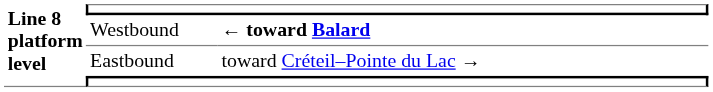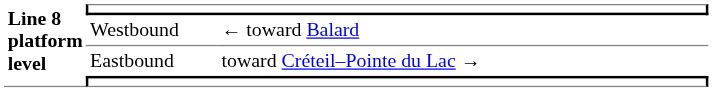(296, 29) bold -> (290, 29) normal
